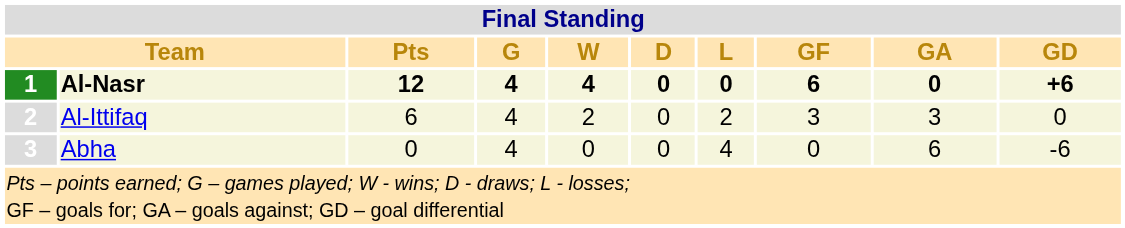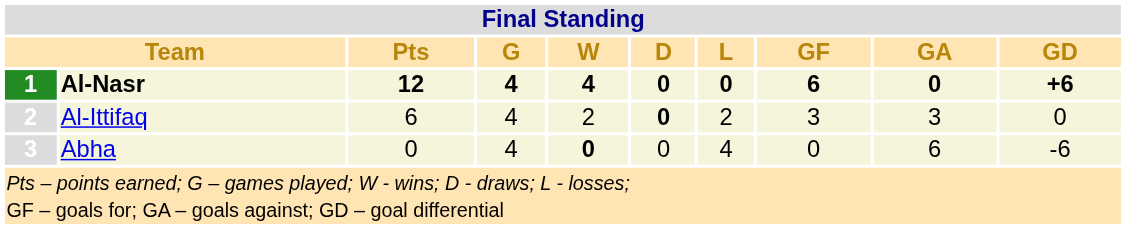(663, 117) normal -> (663, 117) bold
(588, 149) normal -> (588, 149) bold
